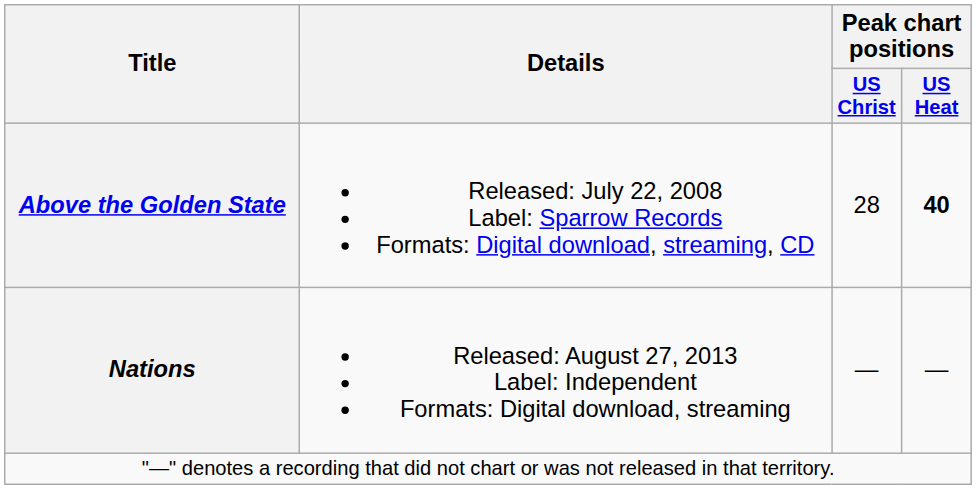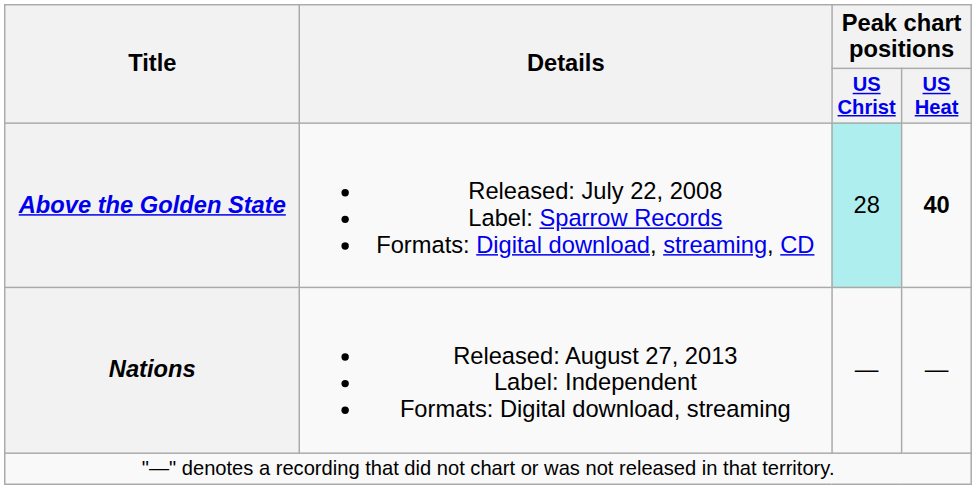(867, 205) no background -> (867, 205) paleturquoise background
